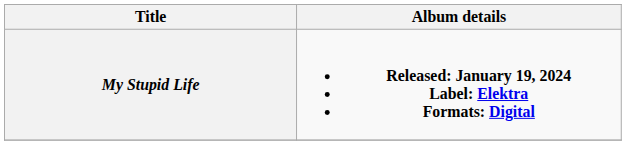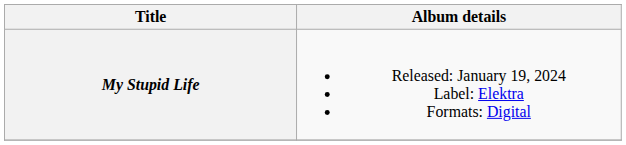(459, 94) bold -> (459, 94) normal
